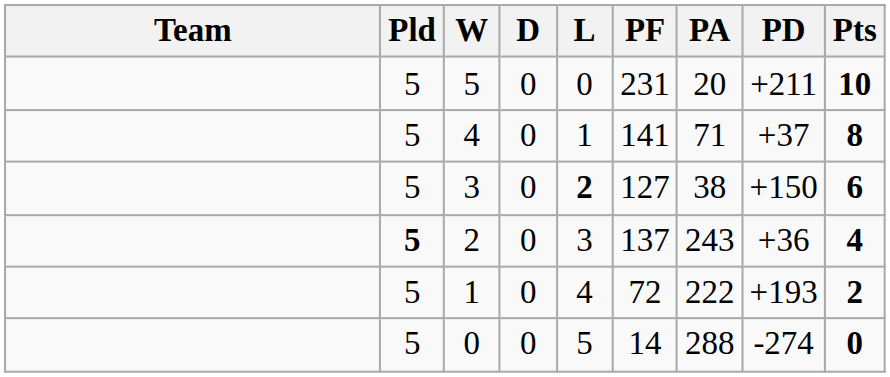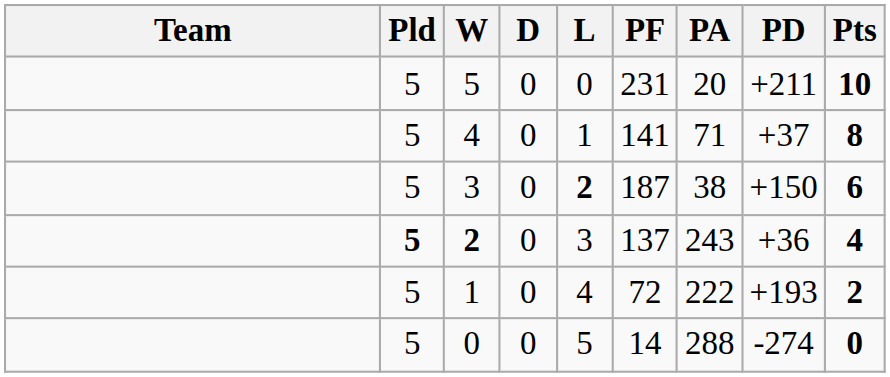(645, 187) 127 -> (645, 187) 187
(472, 239) normal -> (472, 239) bold
